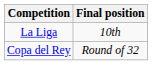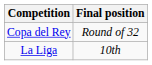rows swapped: (39, 32) <-> (39, 50)
